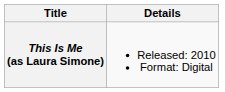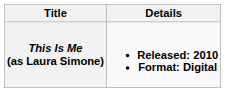(162, 61) normal -> (164, 61) bold
